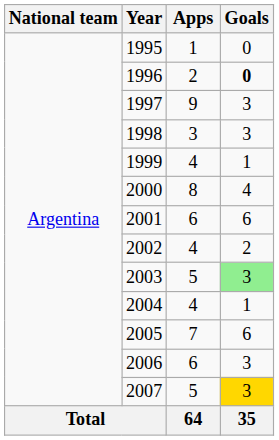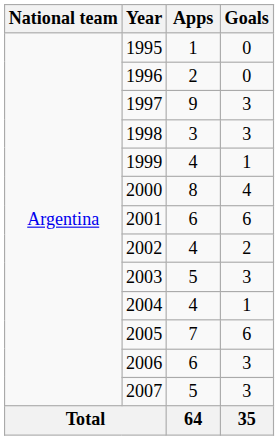(247, 76) bold -> (247, 76) normal
(247, 276) lightgreen background -> (247, 276) no background
(247, 391) gold background -> (247, 391) no background
